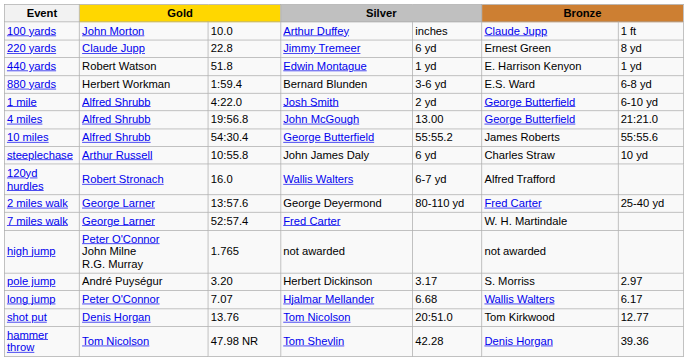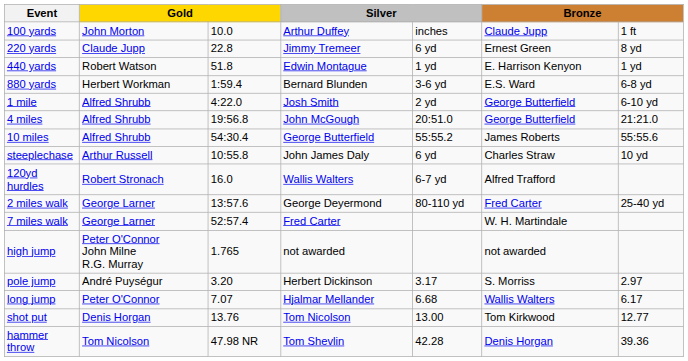(429, 119) 13.00 -> (434, 119) 20:51.0
(434, 317) 20:51.0 -> (429, 317) 13.00
